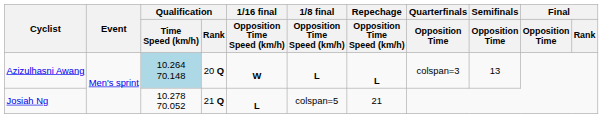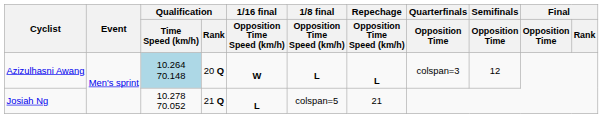(495, 71) 13 -> (495, 71) 12
